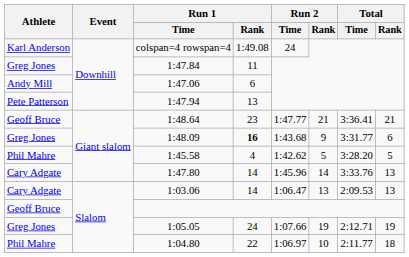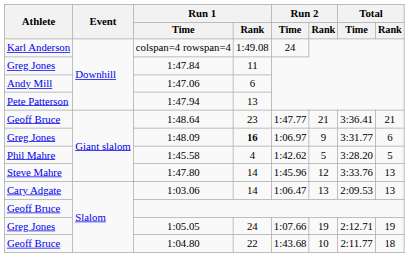(290, 137) 1:43.68 -> (290, 137) 1:06.97
(34, 173) Cary Adgate -> (34, 173) Steve Mahre
(323, 173) 14 -> (323, 173) 12
(31, 244) Phil Mahre -> (34, 244) Geoff Bruce
(290, 244) 1:06.97 -> (290, 244) 1:43.68
